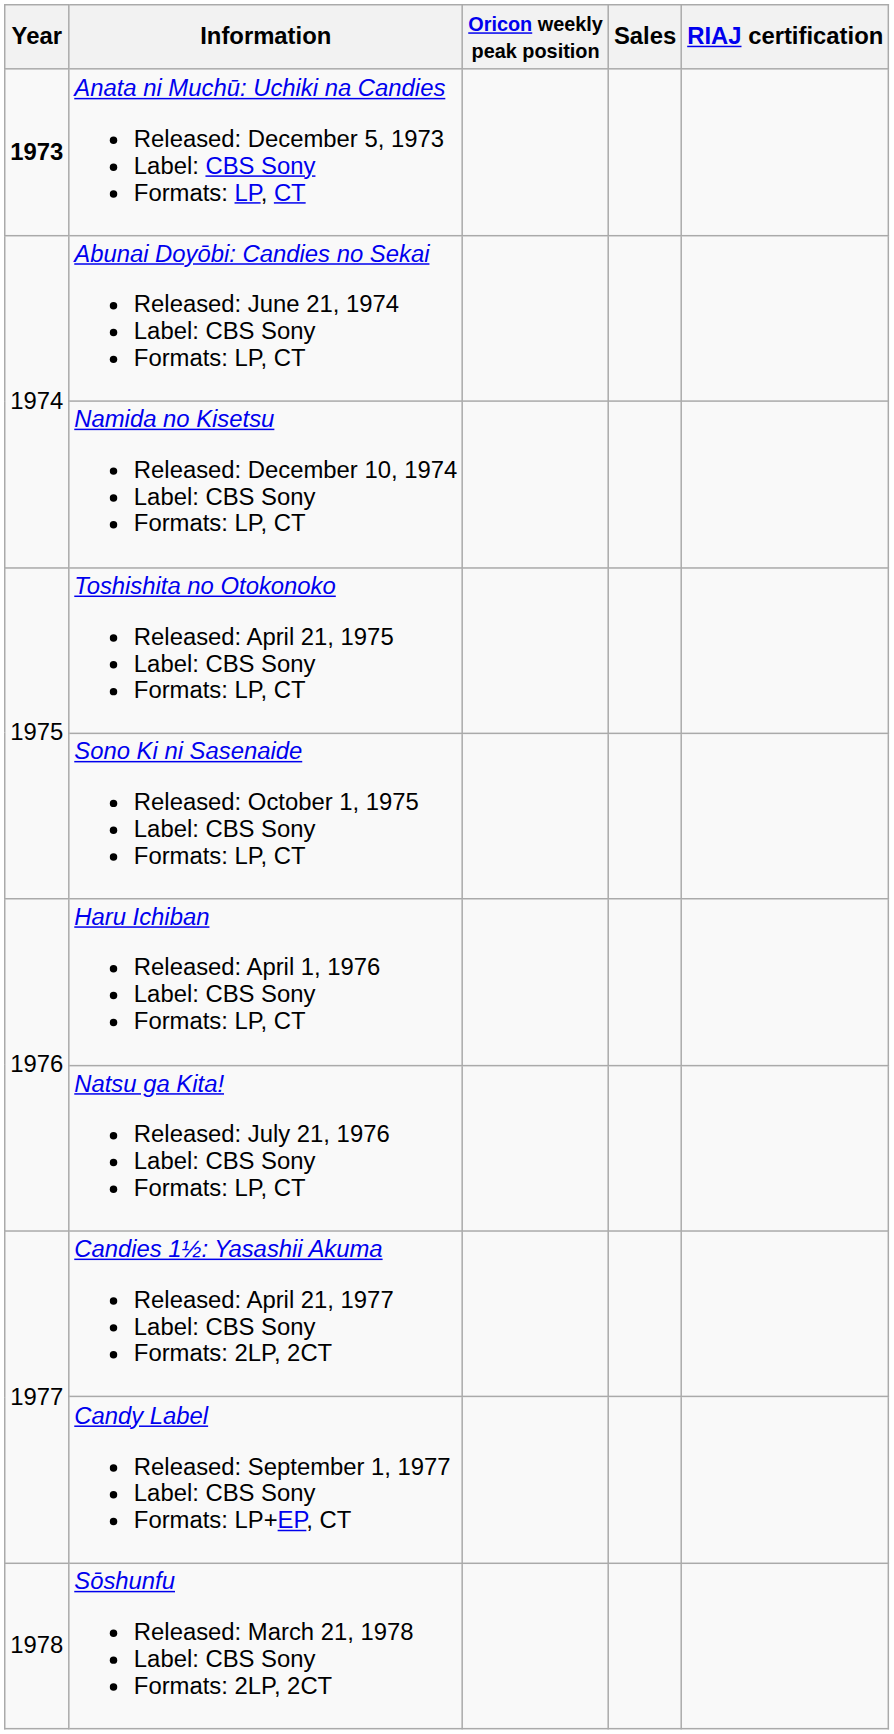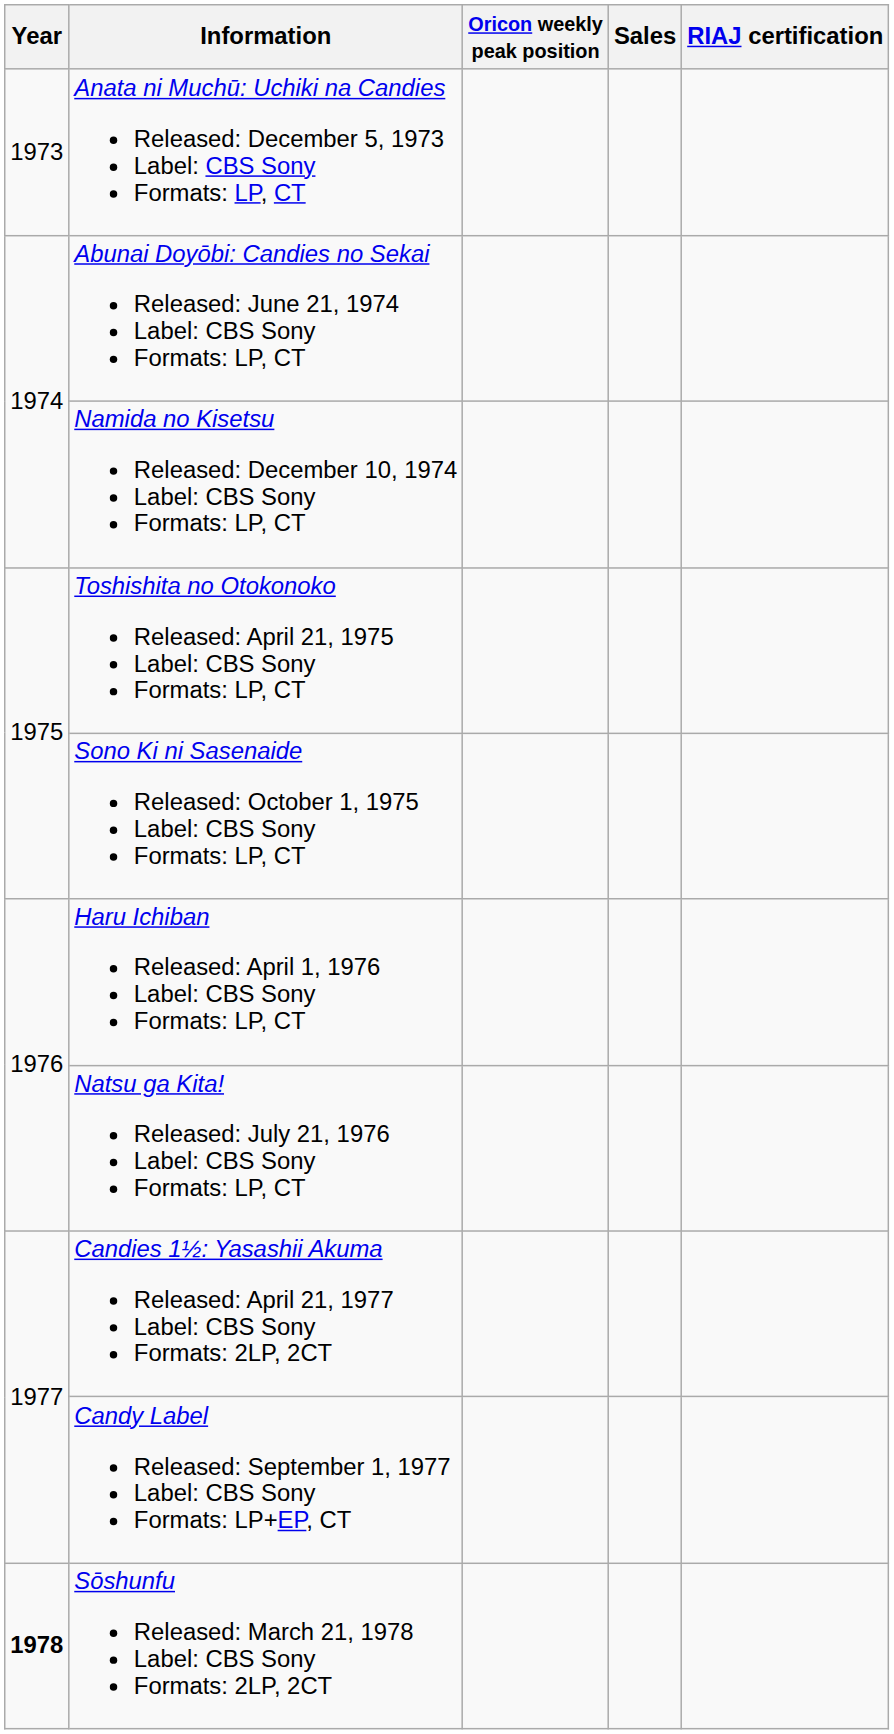(37, 152) bold -> (37, 152) normal
(37, 1645) normal -> (37, 1645) bold
